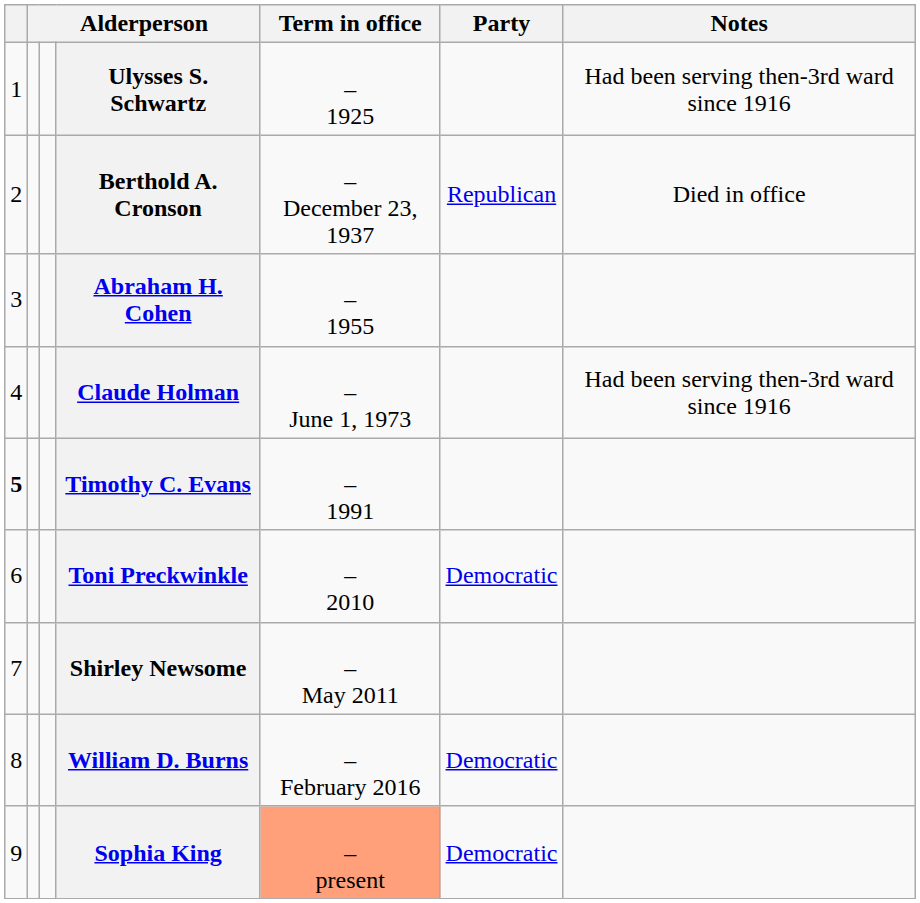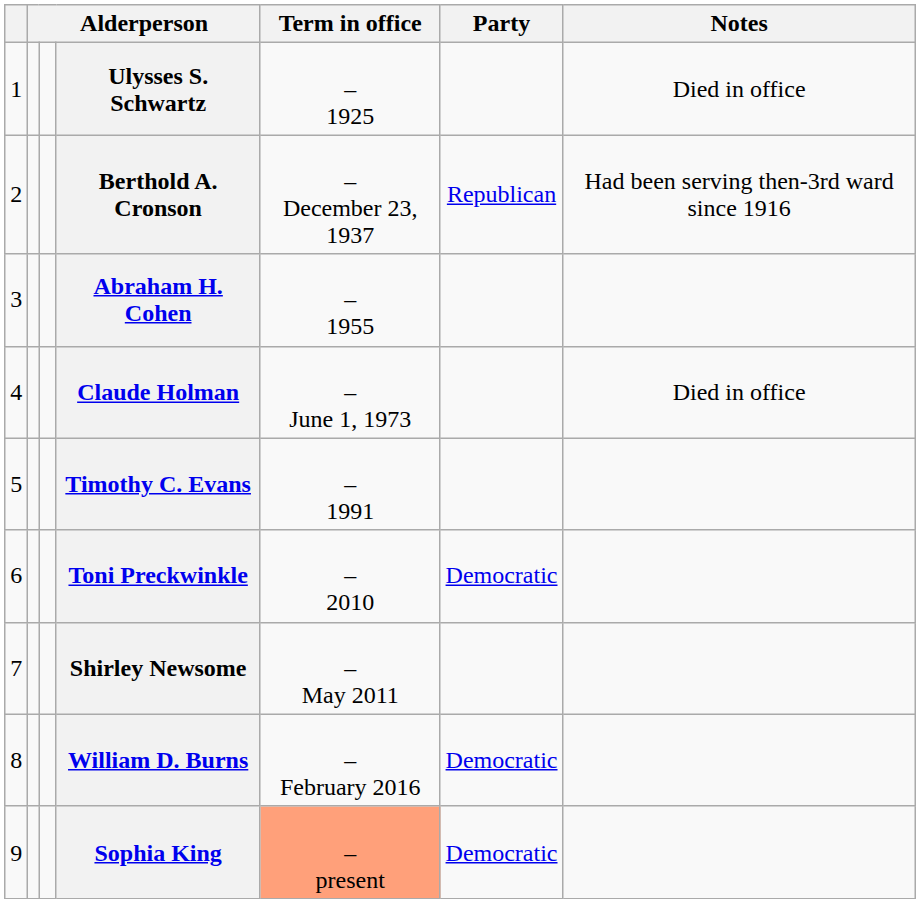(739, 88) Had been serving then-3rd ward since 1916 -> (739, 88) Died in office
(739, 194) Died in office -> (739, 194) Had been serving then-3rd ward since 1916
(739, 391) Had been serving then-3rd ward since 1916 -> (739, 391) Died in office
(16, 483) bold -> (16, 483) normal
